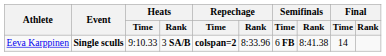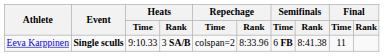(216, 43) bold -> (215, 43) normal
(343, 43) 14 -> (341, 43) 11
